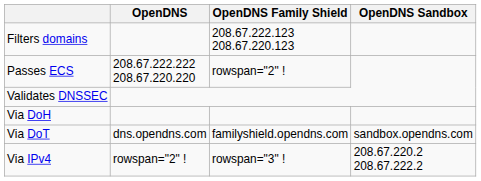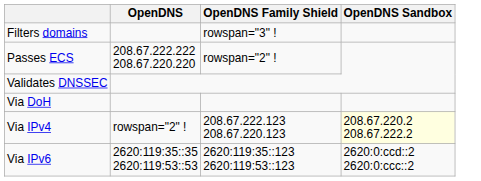(253, 39) 208.67.222.123 208.67.220.123 -> (240, 32) rowspan="3" !
- row: (28, 134)
(249, 159) rowspan="3" ! -> (244, 127) 208.67.222.123 208.67.220.123
(388, 159) no background -> (378, 127) lightyellow background
+ row: (29, 159)
